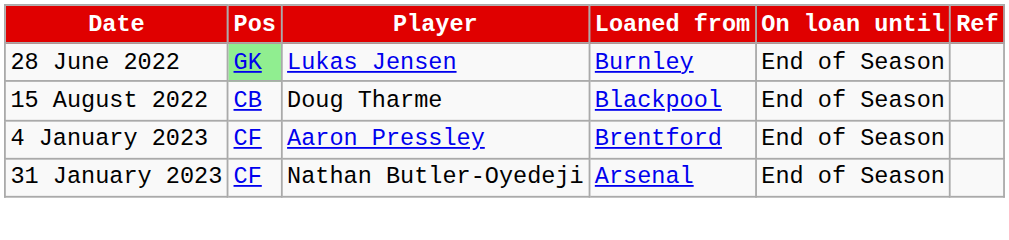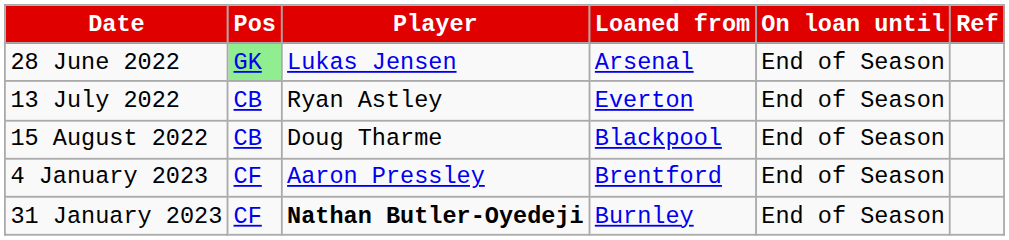(644, 62) Burnley -> (644, 62) Arsenal
+ row: (95, 101)
(435, 177) normal -> (435, 216) bold
(644, 177) Arsenal -> (644, 216) Burnley
